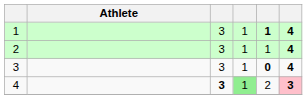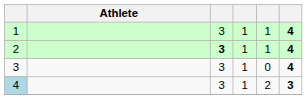(268, 31) bold -> (268, 31) normal
(222, 49) normal -> (222, 49) bold
(268, 67) bold -> (268, 67) normal
(16, 85) no background -> (16, 85) lightblue background
(222, 85) bold -> (222, 85) normal
(245, 85) lightgreen background -> (245, 85) no background
(291, 85) pink background -> (291, 85) no background
